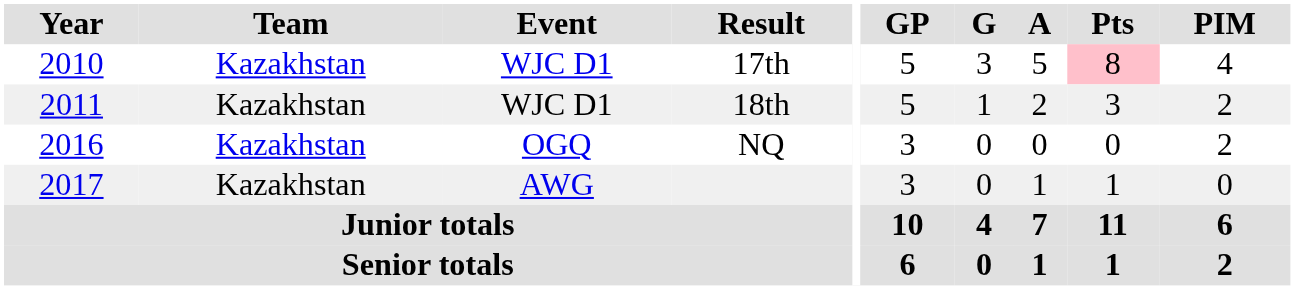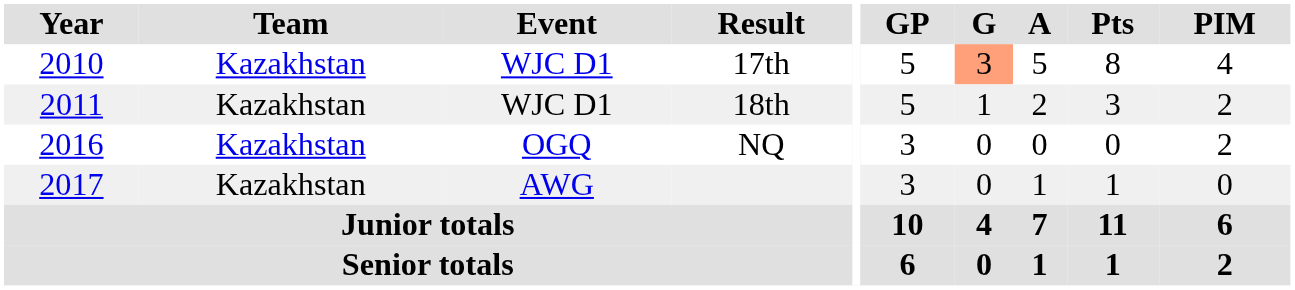(984, 63) no background -> (984, 63) lightsalmon background
(1113, 63) pink background -> (1113, 63) no background
